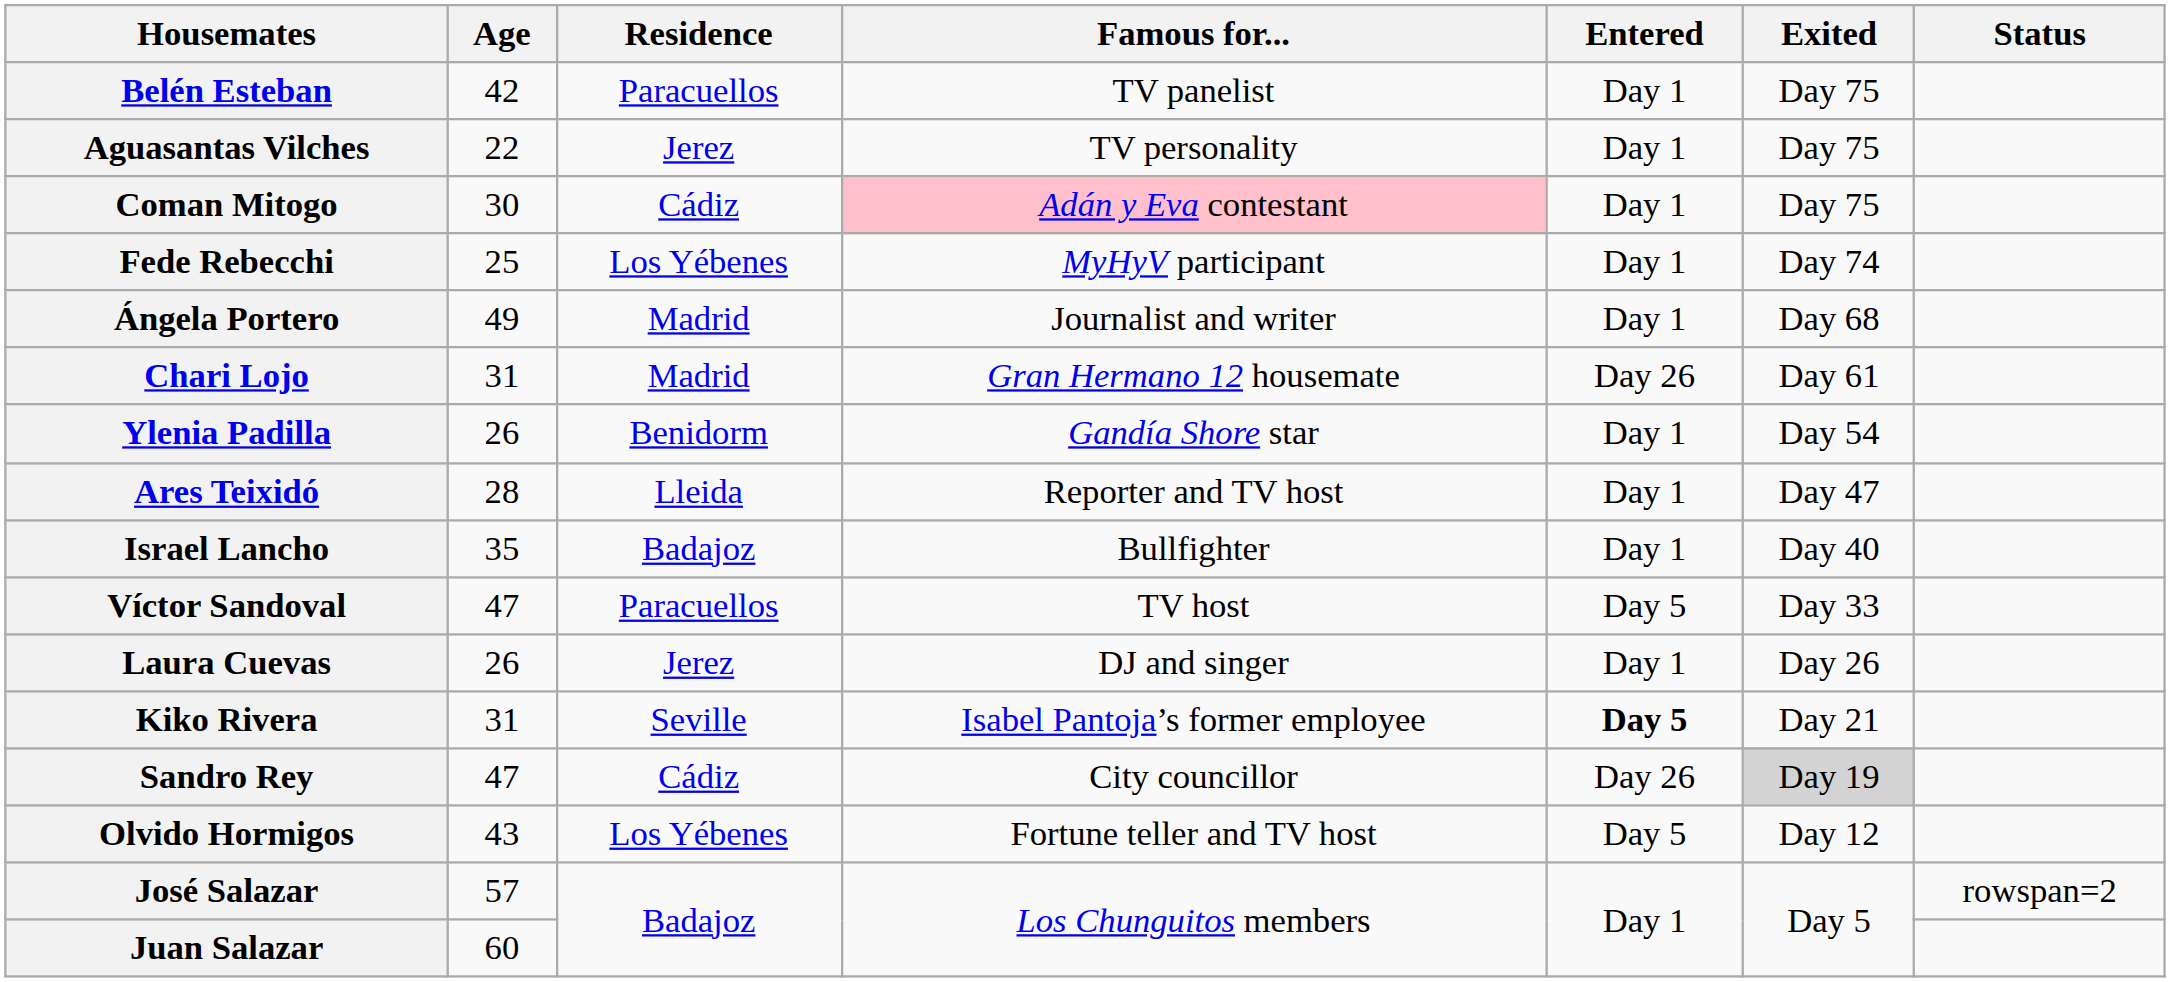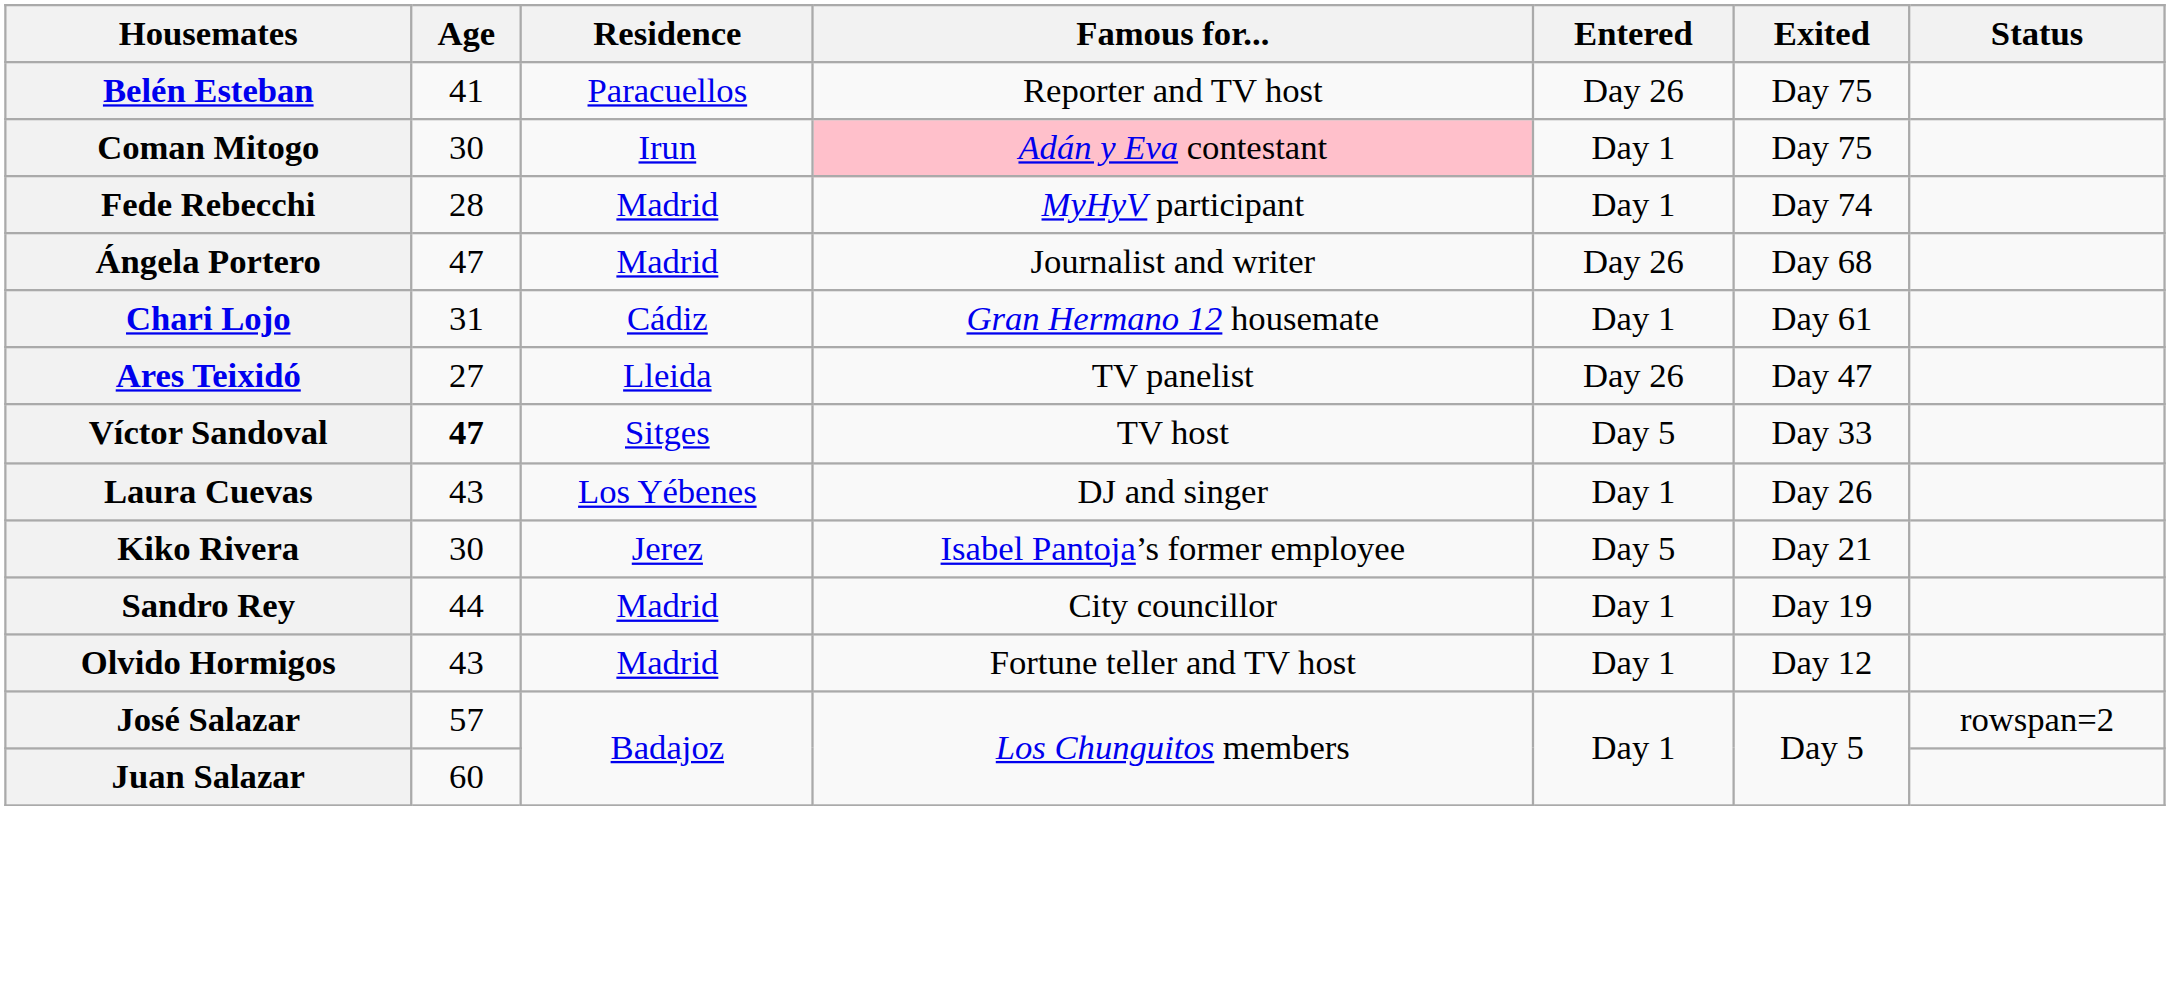(502, 90) 42 -> (466, 90) 41
(1194, 90) TV panelist -> (1173, 90) Reporter and TV host
(1644, 90) Day 1 -> (1633, 90) Day 26
- row: (227, 147)
(699, 204) Cádiz -> (667, 147) Irun
(502, 261) 25 -> (466, 204) 28
(699, 261) Los Yébenes -> (667, 204) Madrid
(502, 318) 49 -> (466, 261) 47
(1644, 318) Day 1 -> (1633, 261) Day 26
(699, 375) Madrid -> (667, 318) Cádiz
(1644, 375) Day 26 -> (1633, 318) Day 1
- row: (227, 433)
(502, 490) 28 -> (466, 375) 27
(1194, 490) Reporter and TV host -> (1173, 375) TV panelist
(1644, 490) Day 1 -> (1633, 375) Day 26
- row: (227, 547)
(502, 604) normal -> (466, 433) bold
(699, 604) Paracuellos -> (667, 433) Sitges
(502, 661) 26 -> (466, 490) 43
(699, 661) Jerez -> (667, 490) Los Yébenes
(502, 718) 31 -> (466, 547) 30
(699, 718) Seville -> (667, 547) Jerez
(1644, 718) bold -> (1633, 547) normal
(502, 775) 47 -> (466, 604) 44
(699, 775) Cádiz -> (667, 604) Madrid
(1644, 775) Day 26 -> (1633, 604) Day 1
(1829, 775) lightgrey background -> (1822, 604) no background
(699, 833) Los Yébenes -> (667, 661) Madrid
(1644, 833) Day 5 -> (1633, 661) Day 1
